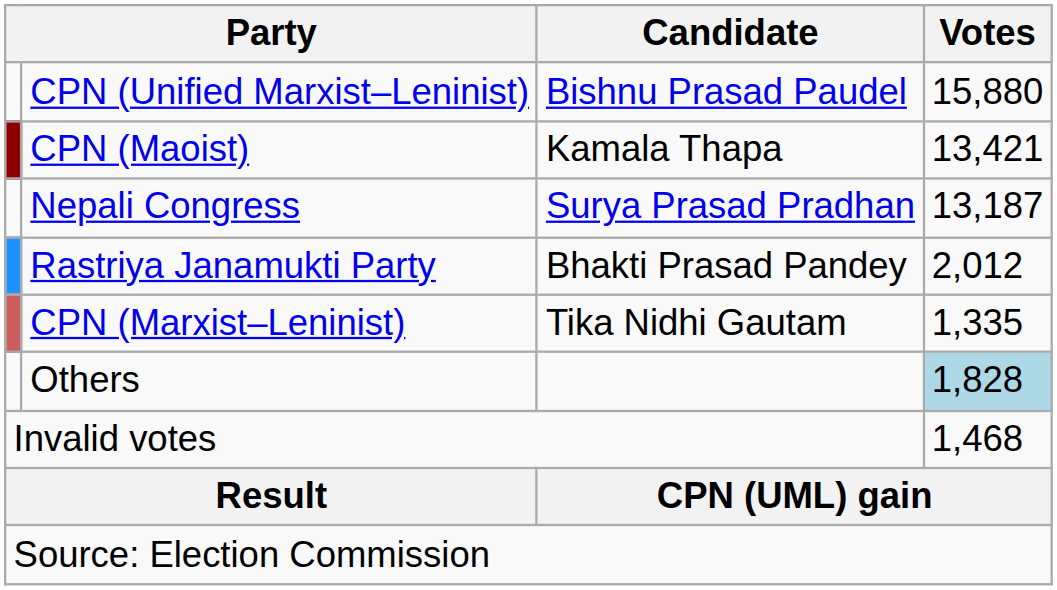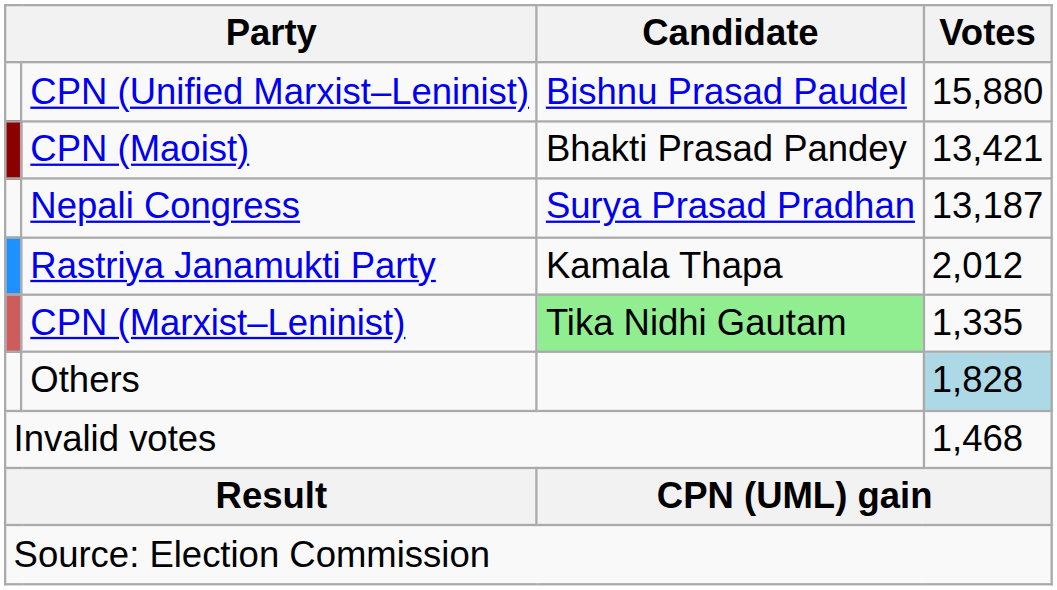(664, 149) Kamala Thapa -> (726, 149) Bhakti Prasad Pandey
(726, 264) Bhakti Prasad Pandey -> (664, 264) Kamala Thapa
(696, 322) no background -> (696, 322) lightgreen background
